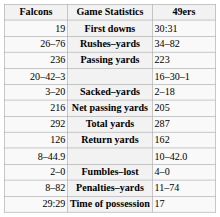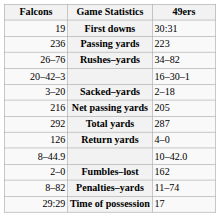rows swapped: (53, 44) <-> (58, 60)
(162, 140) 162 -> (162, 140) 4–0
(162, 172) 4–0 -> (162, 172) 162
